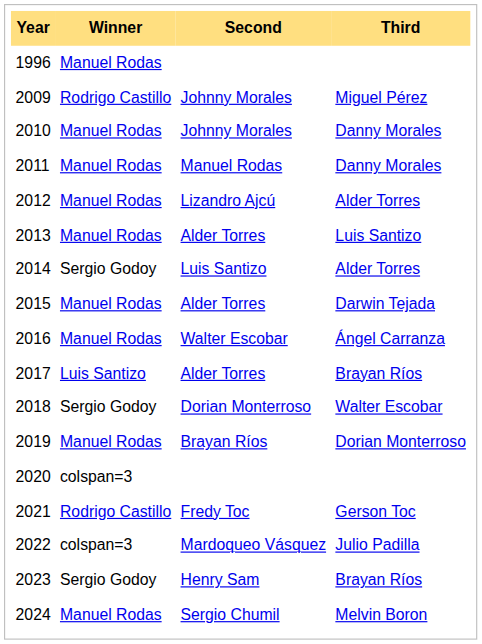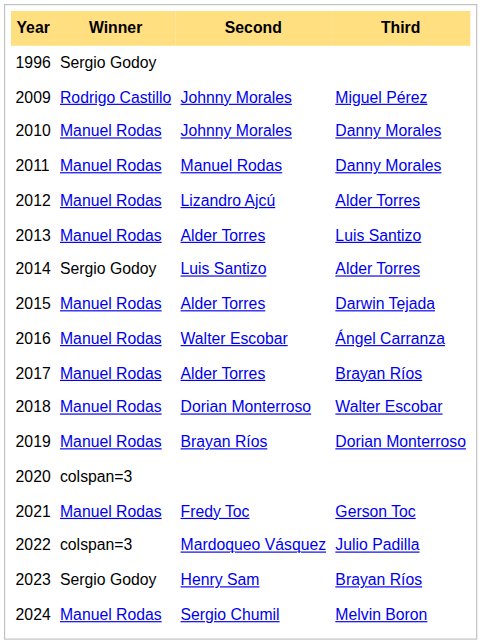(111, 62) Manuel Rodas -> (108, 62) Sergio Godoy
(103, 373) Luis Santizo -> (111, 373) Manuel Rodas
(108, 408) Sergio Godoy -> (111, 408) Manuel Rodas
(116, 511) Rodrigo Castillo -> (111, 511) Manuel Rodas
